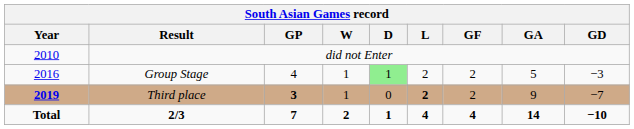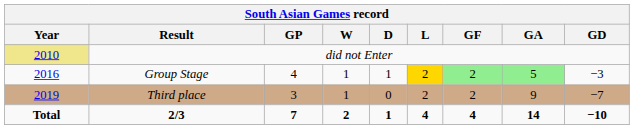(47, 54) no background -> (47, 54) khaki background
(388, 74) lightgreen background -> (388, 74) no background
(425, 74) no background -> (425, 74) gold background
(473, 74) no background -> (473, 74) lightgreen background
(533, 74) no background -> (533, 74) lightgreen background
(47, 94) bold -> (47, 94) normal
(294, 94) bold -> (294, 94) normal
(425, 94) bold -> (425, 94) normal
